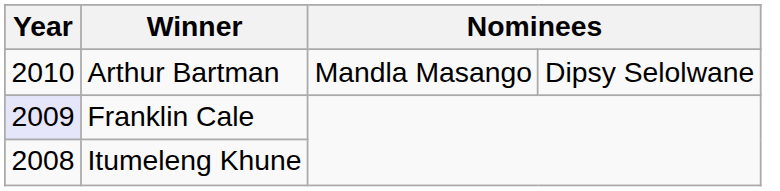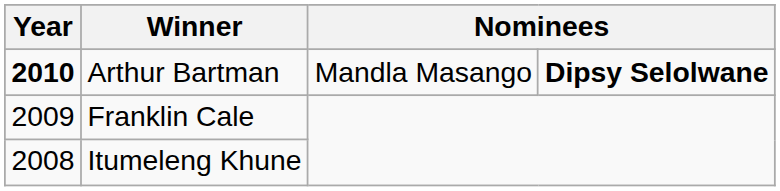(43, 71) normal -> (43, 71) bold
(650, 71) normal -> (657, 71) bold
(43, 116) lavender background -> (43, 116) no background
